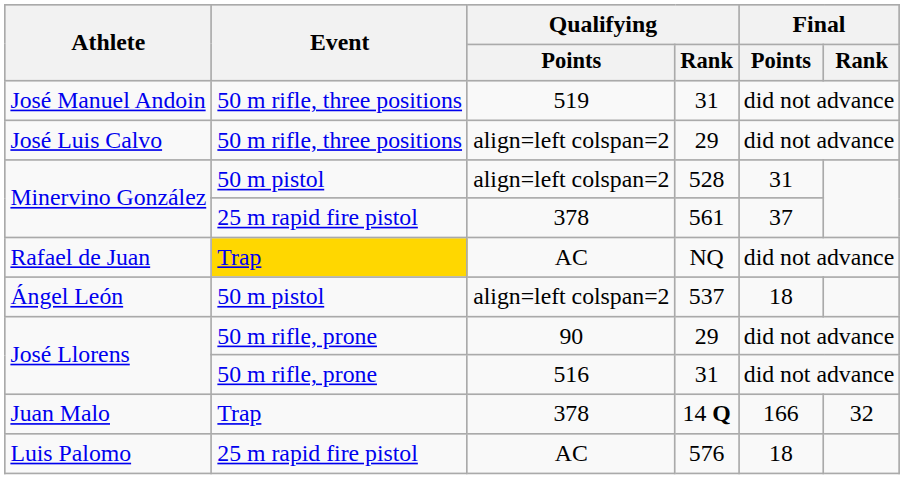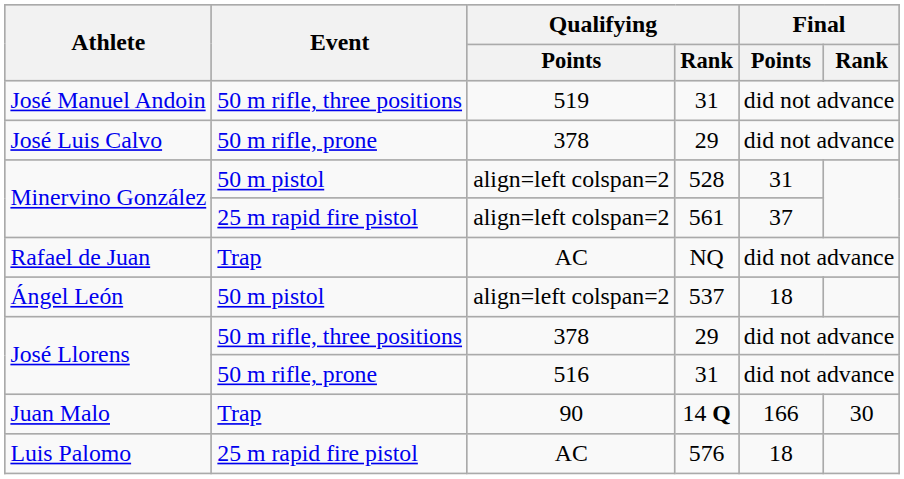(340, 139) 50 m rifle, three positions -> (297, 139) 50 m rifle, prone
(571, 139) align=left colspan=2 -> (571, 139) 378
(571, 218) 378 -> (571, 218) align=left colspan=2
(239, 257) gold background -> (239, 257) no background
(297, 335) 50 m rifle, prone -> (340, 335) 50 m rifle, three positions
(571, 335) 90 -> (571, 335) 378
(571, 414) 378 -> (571, 414) 90
(862, 414) 32 -> (862, 414) 30
